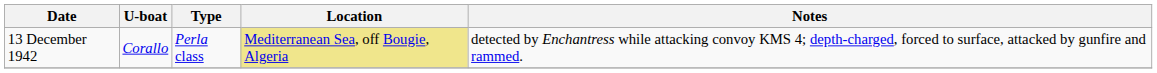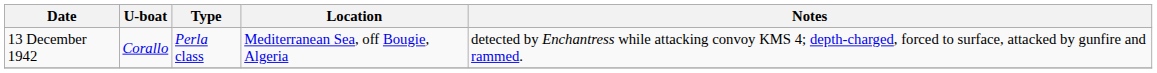(337, 47) khaki background -> (337, 47) no background
